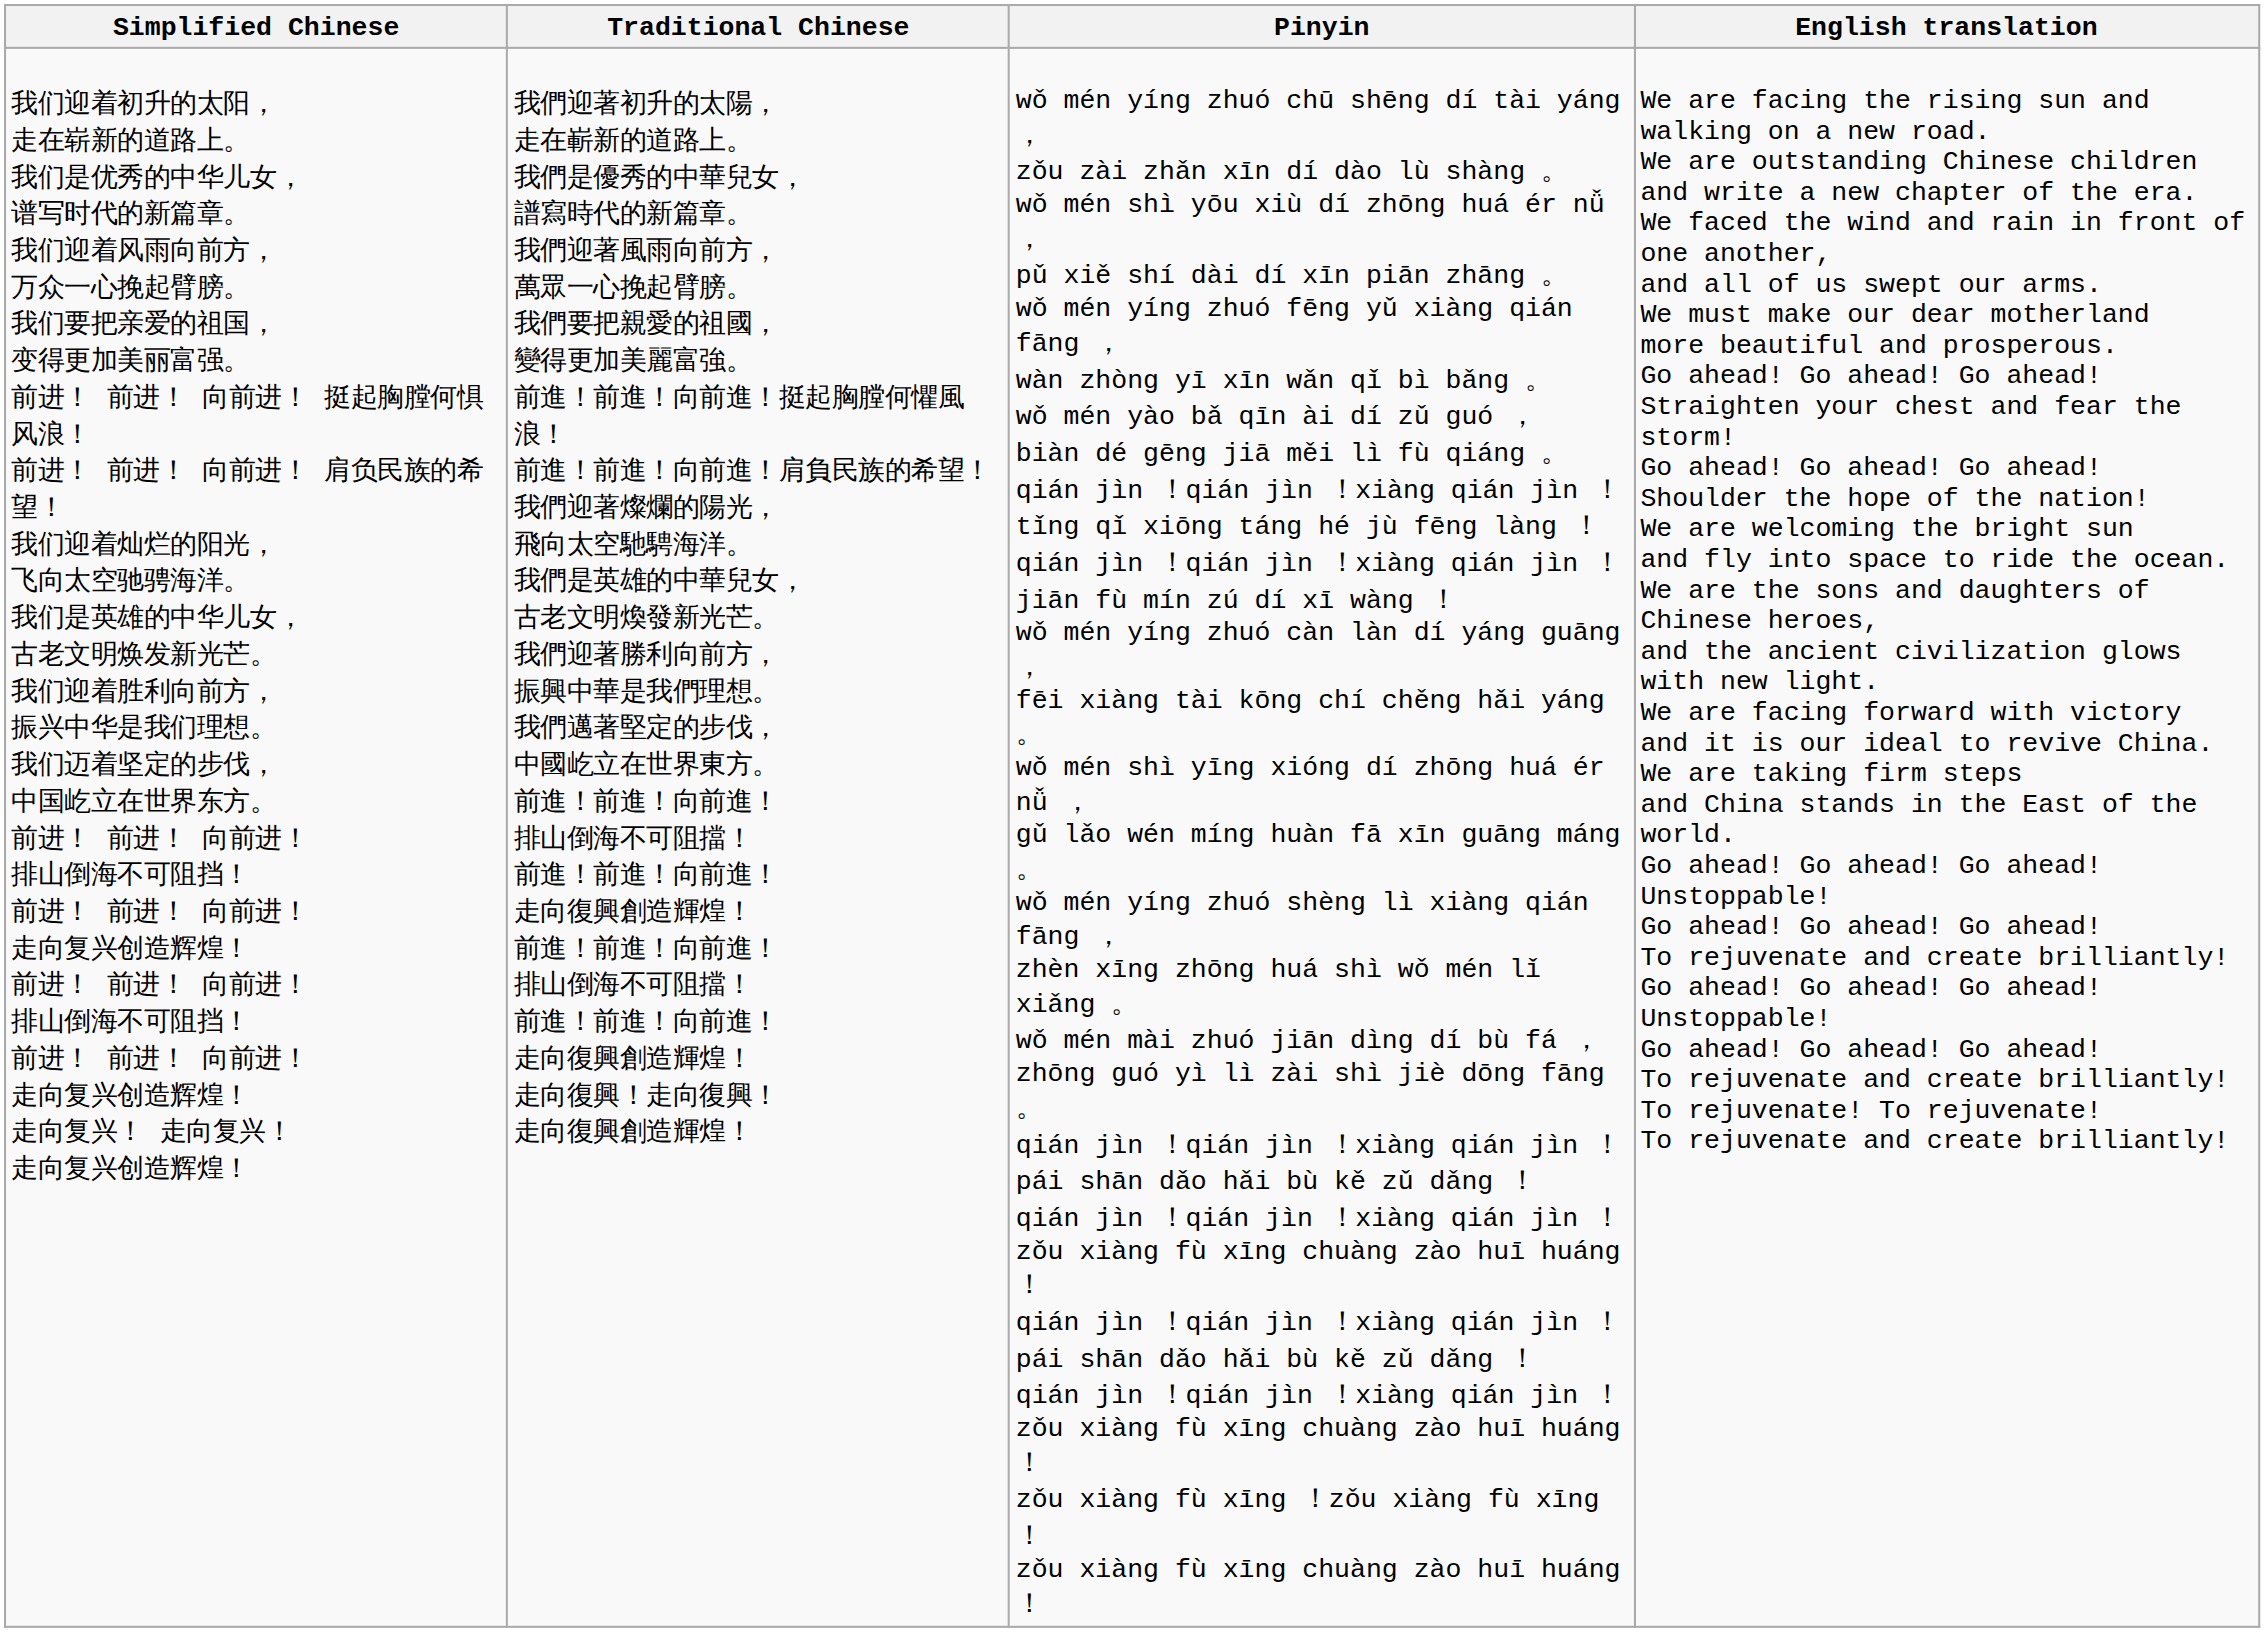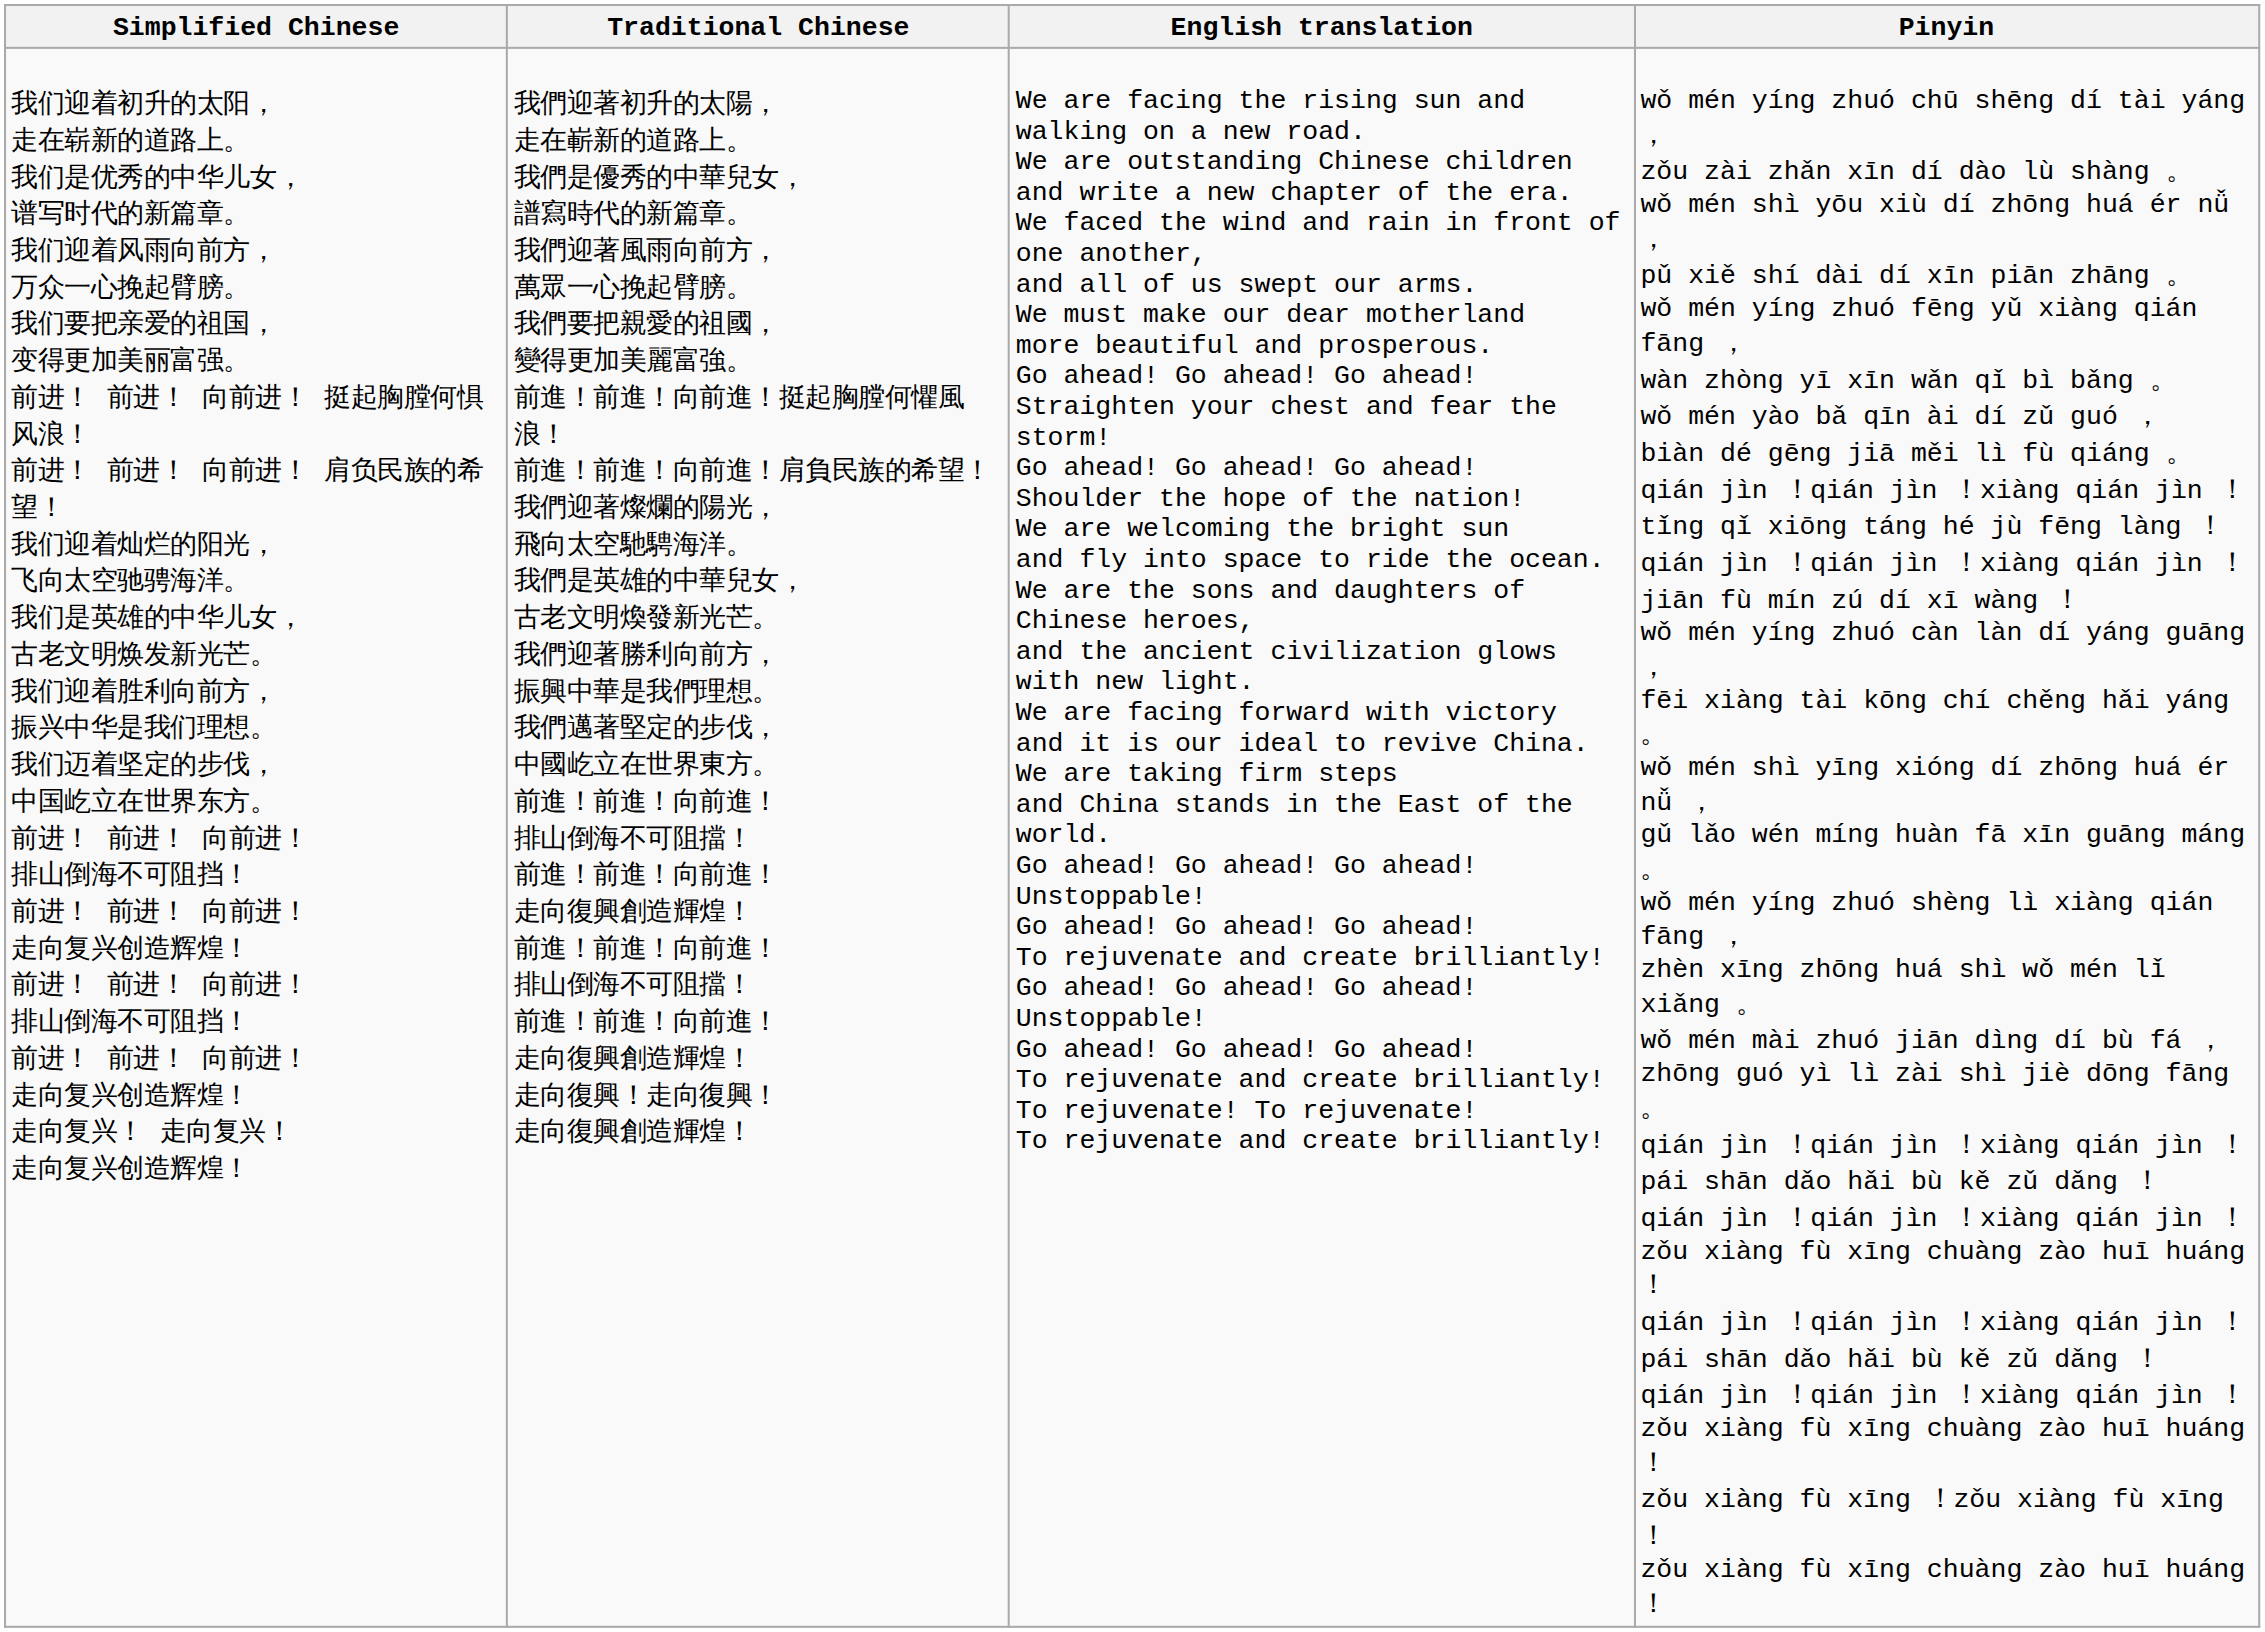columns swapped: (1322, 27) <-> (1946, 27)
